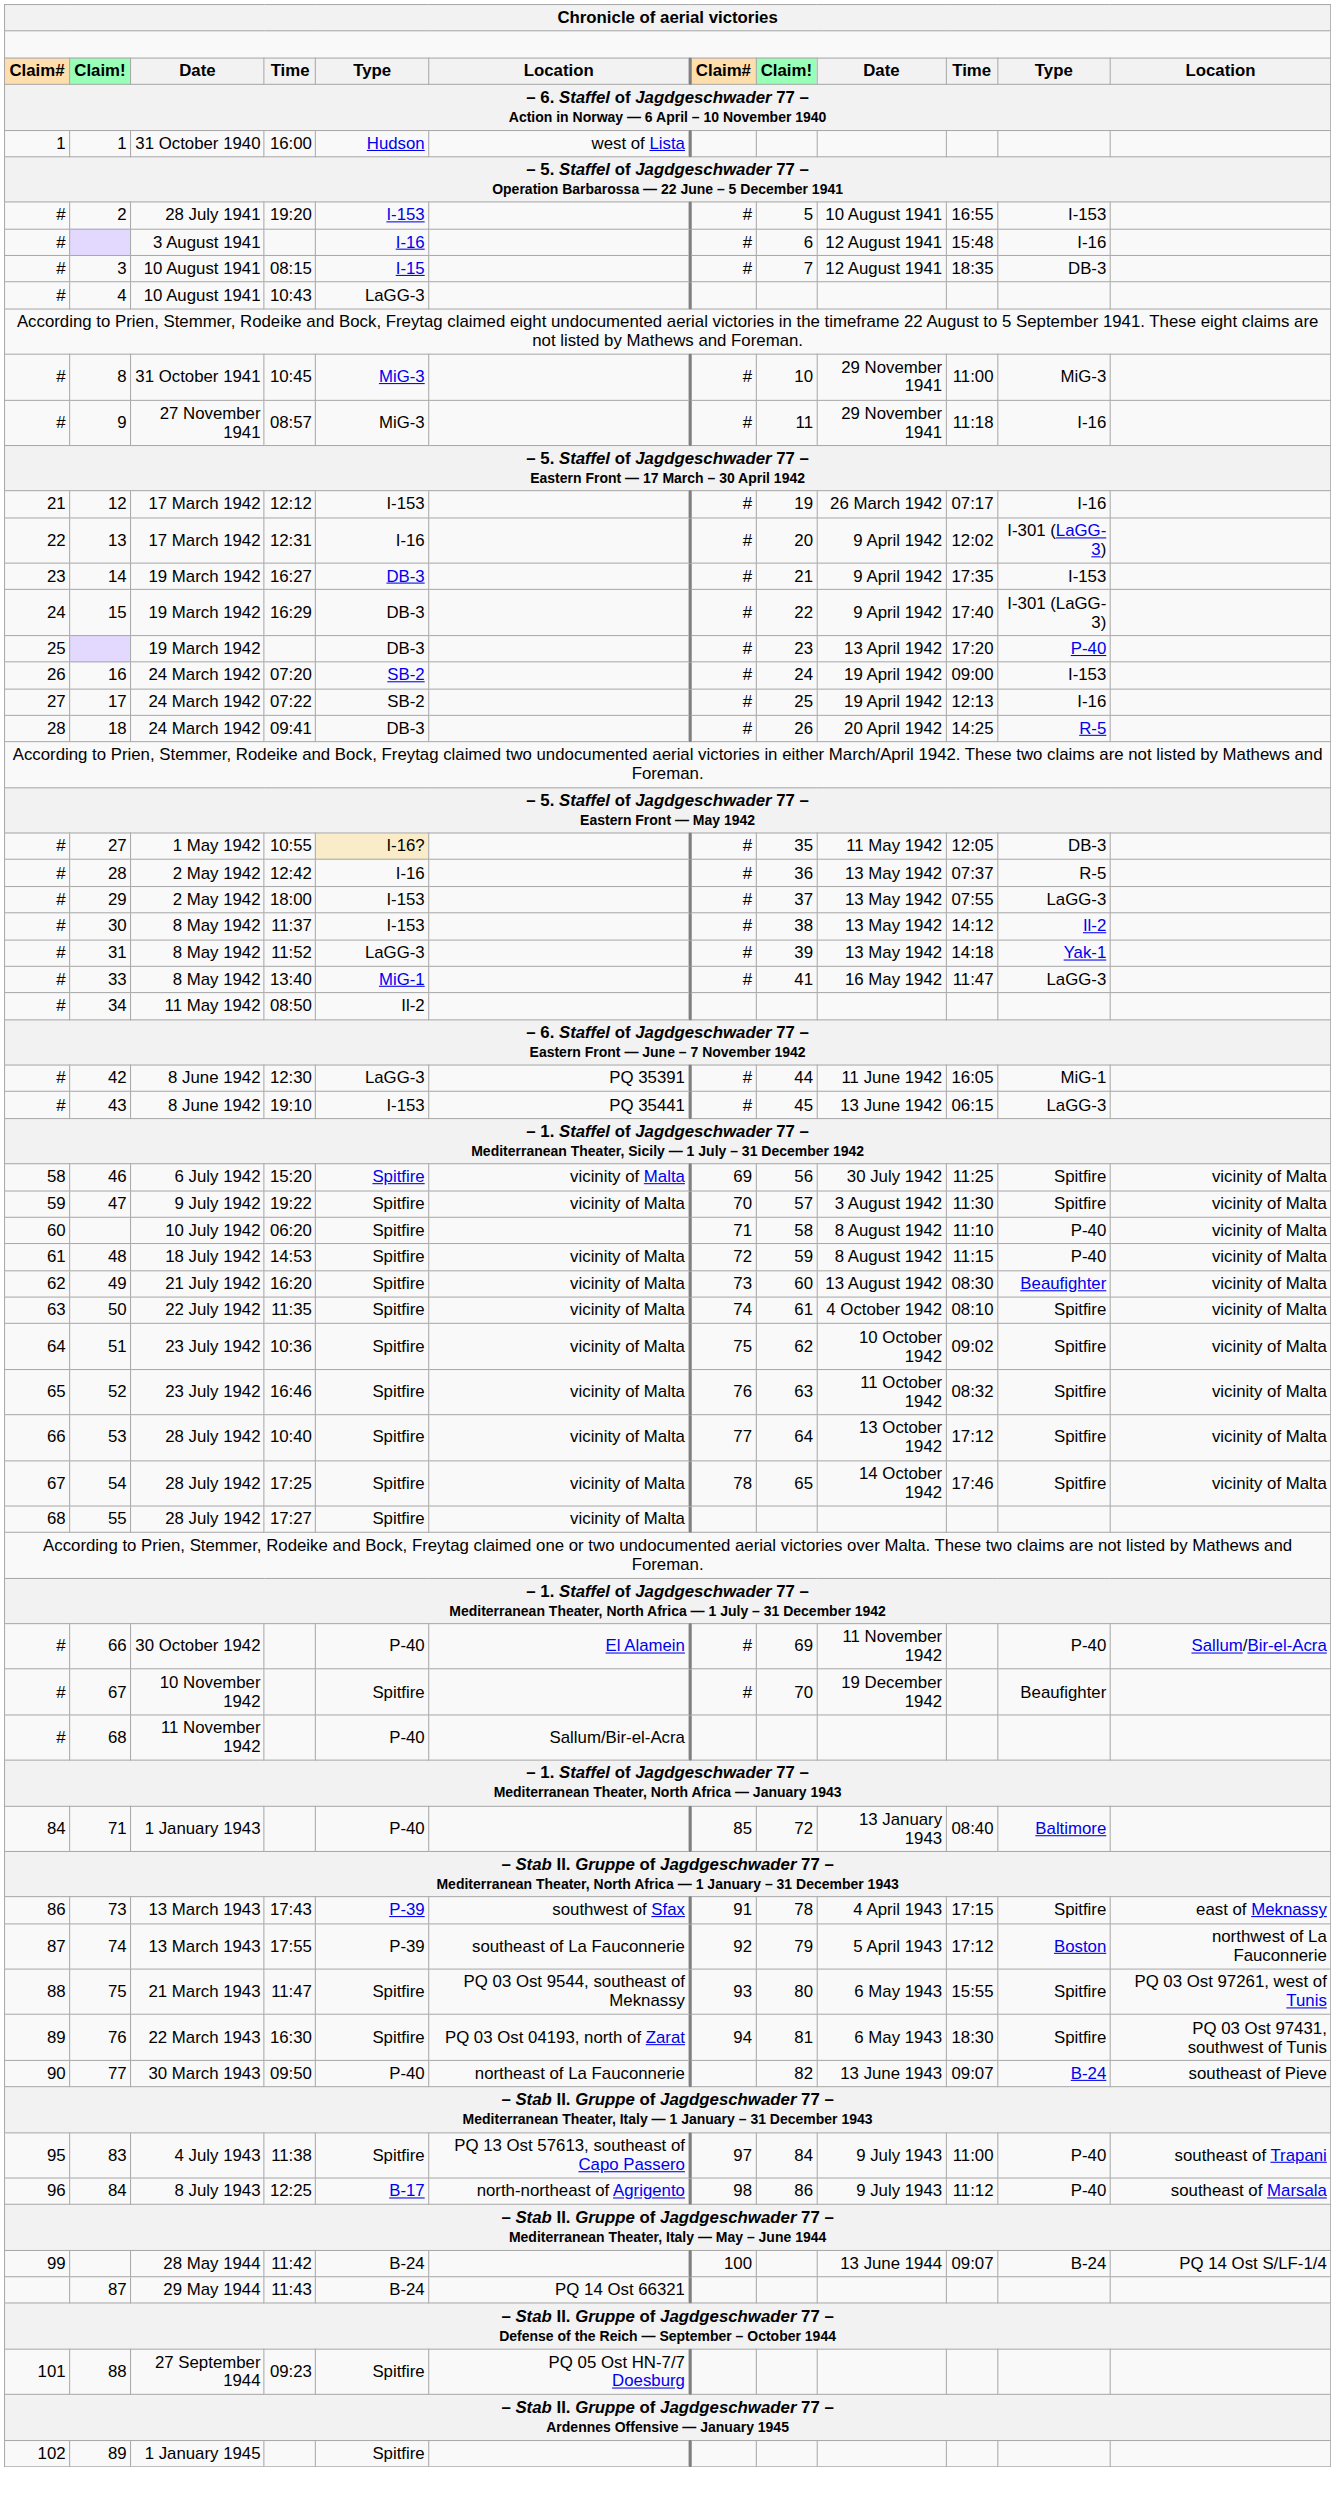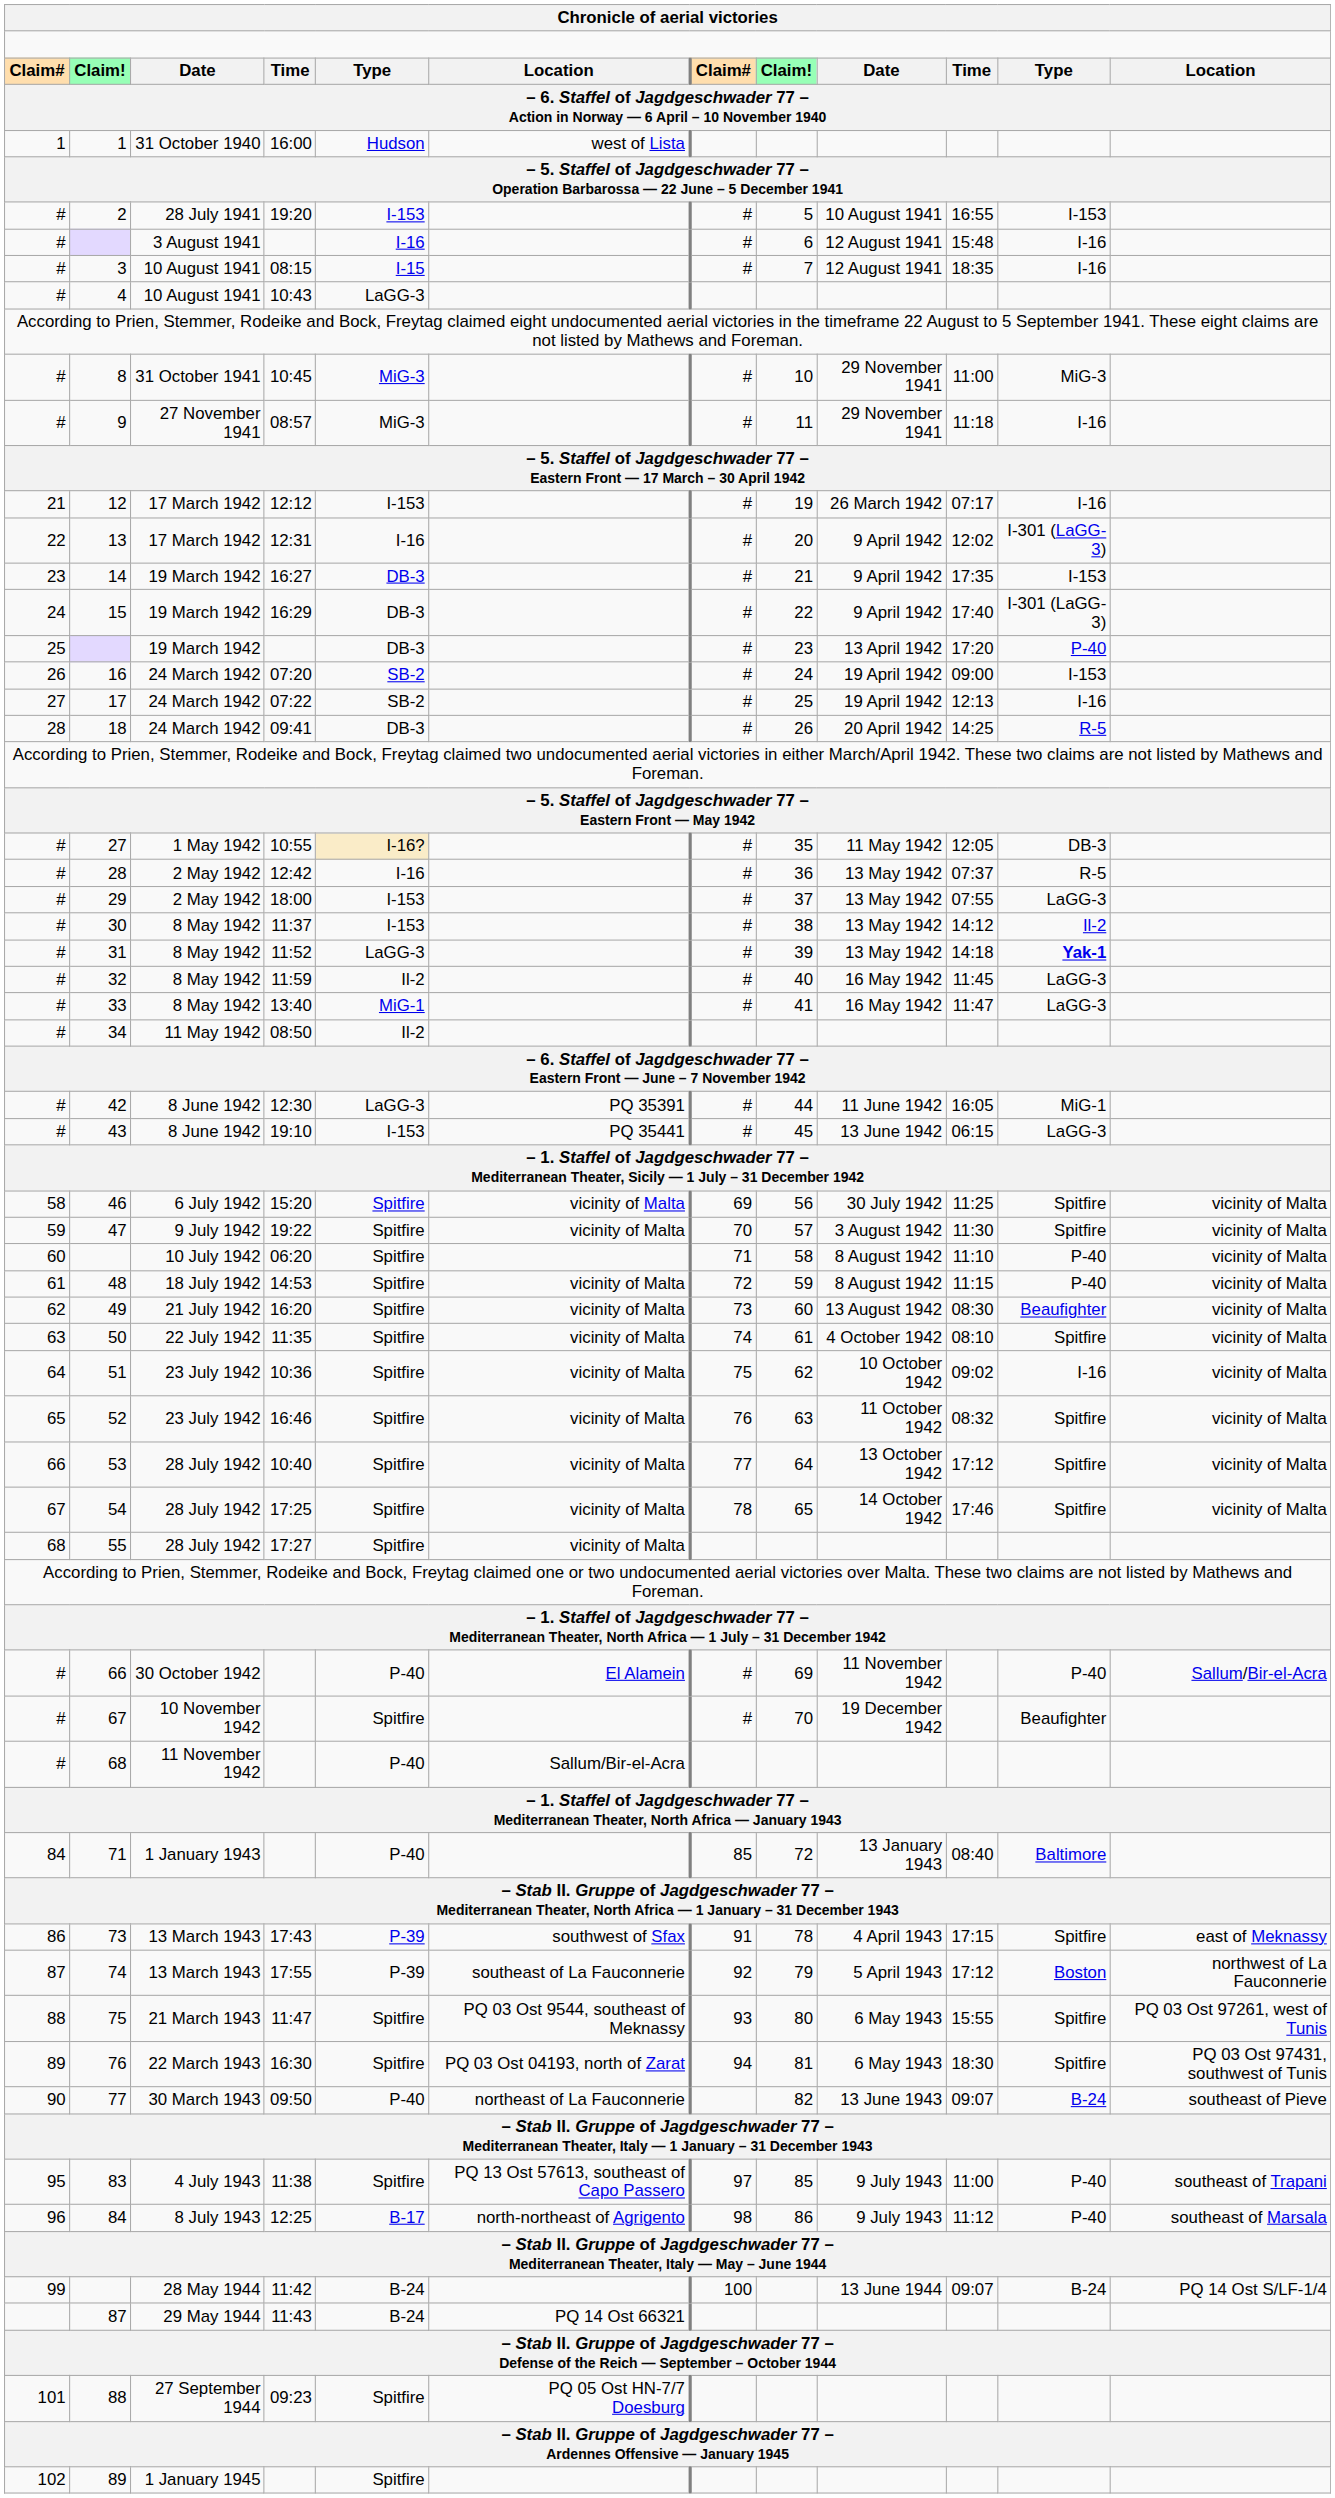(1087, 268) DB-3 -> (1092, 268) I-16
(1085, 952) normal -> (1084, 952) bold
+ row: (117, 979)
(1080, 1346) Spitfire -> (1092, 1373) I-16
(804, 2155) 84 -> (804, 2181) 85
